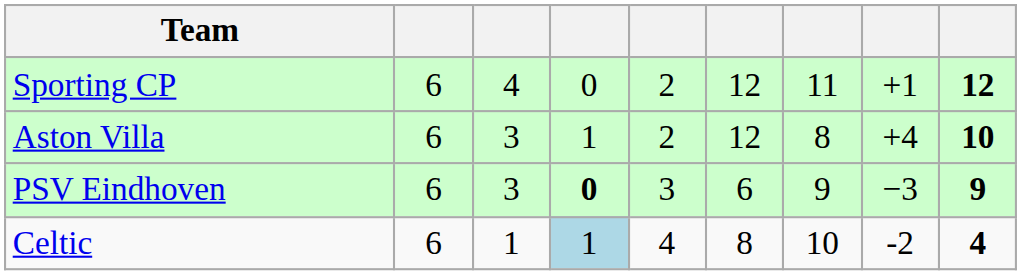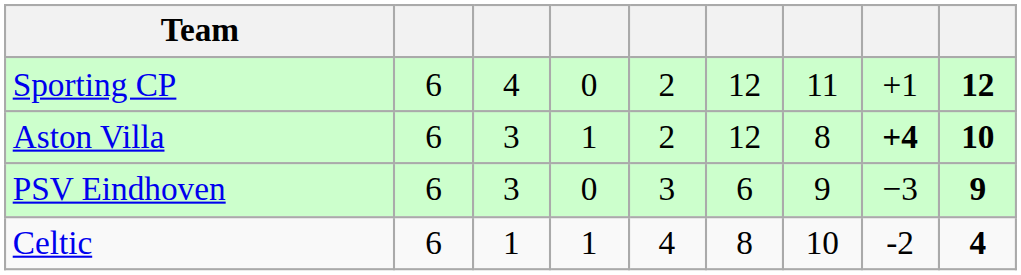(900, 136) normal -> (900, 136) bold
(589, 189) bold -> (589, 189) normal
(589, 242) lightblue background -> (589, 242) no background
